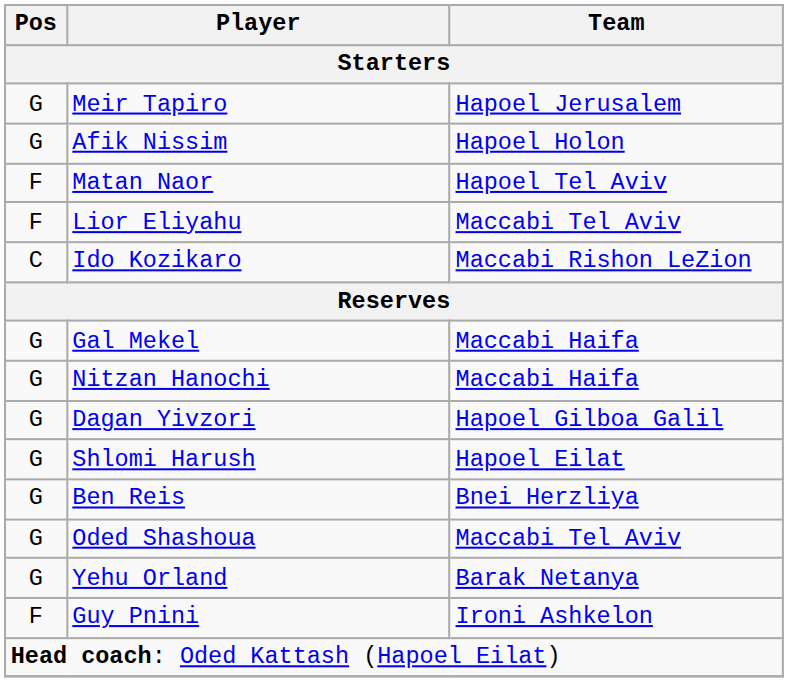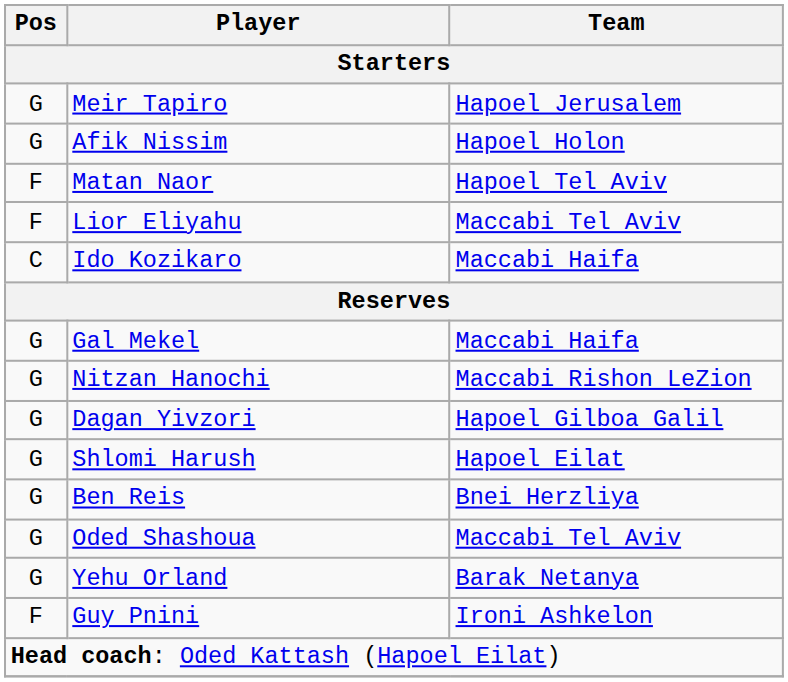(604, 262) Maccabi Rishon LeZion -> (547, 262) Maccabi Haifa
(547, 380) Maccabi Haifa -> (604, 380) Maccabi Rishon LeZion
